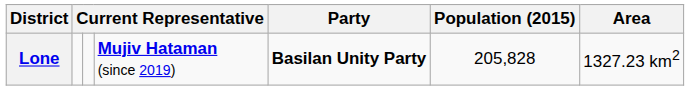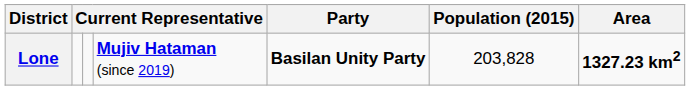(505, 59) 205,828 -> (504, 59) 203,828
(632, 59) normal -> (632, 59) bold
